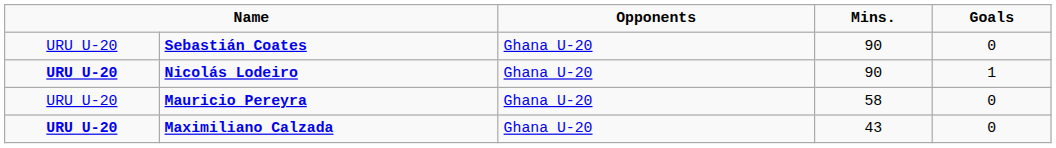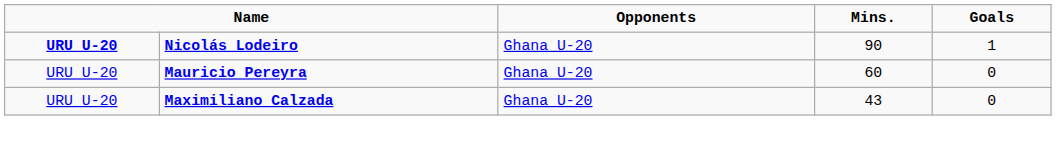- row: (236, 46)
(873, 101) 58 -> (873, 74) 60
(82, 129) bold -> (82, 101) normal
